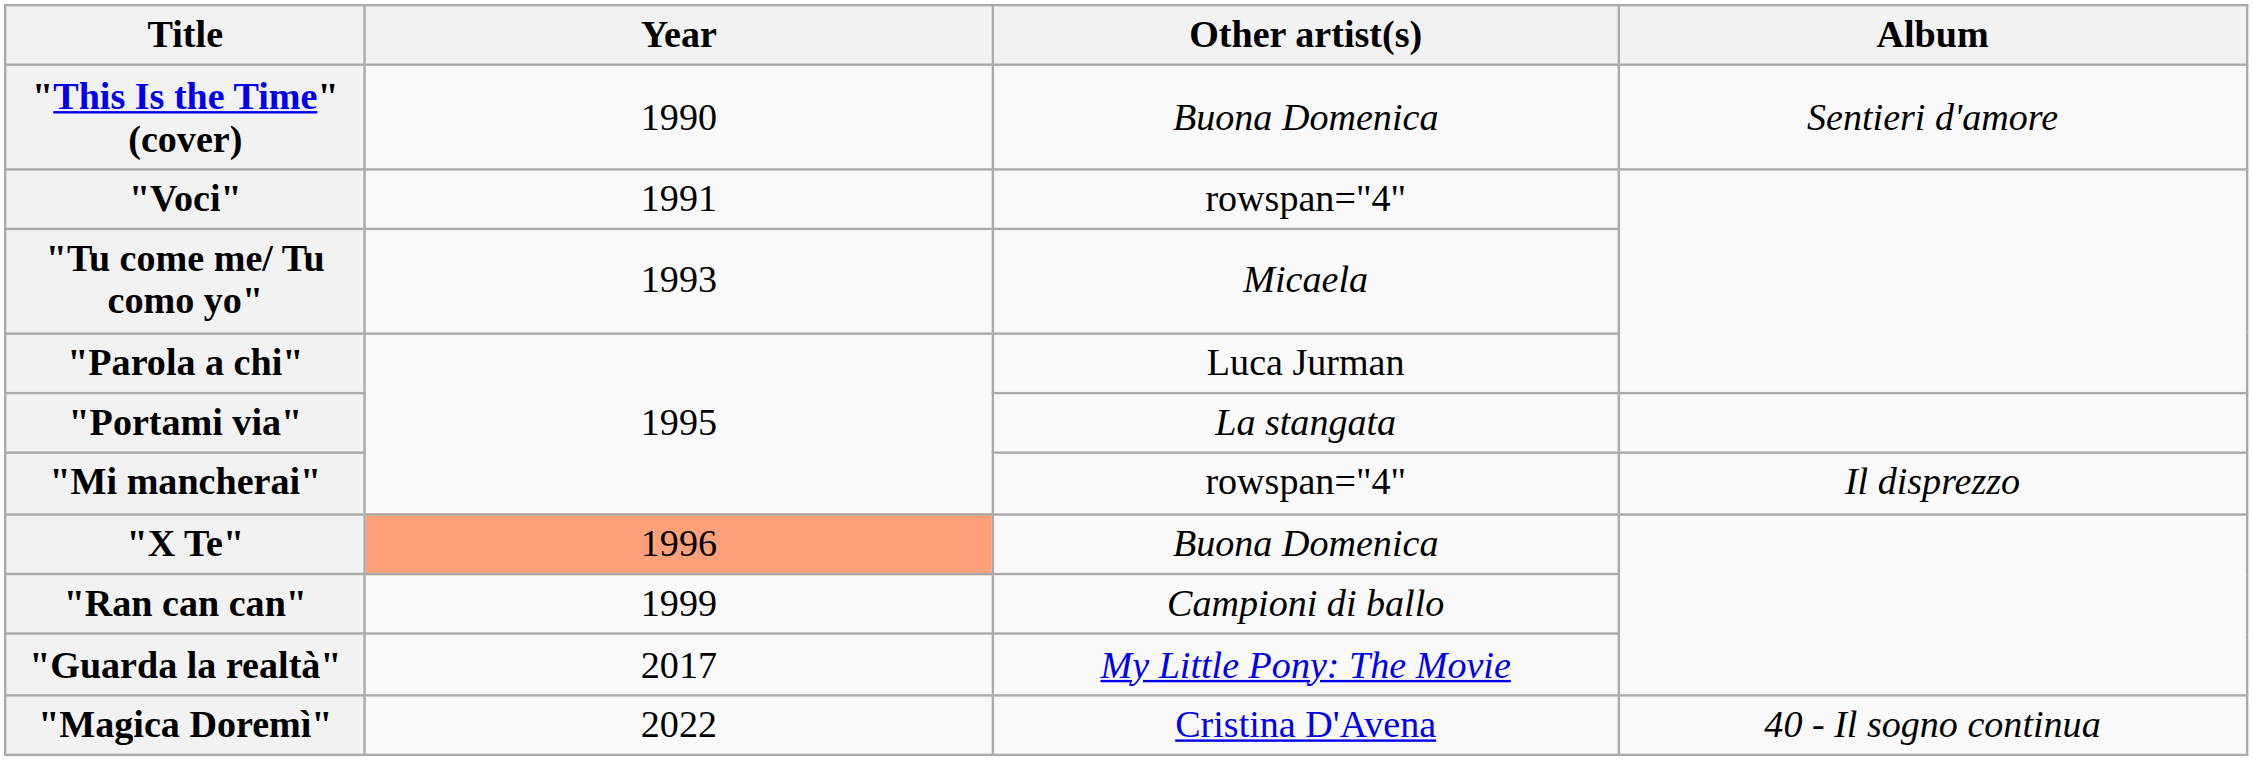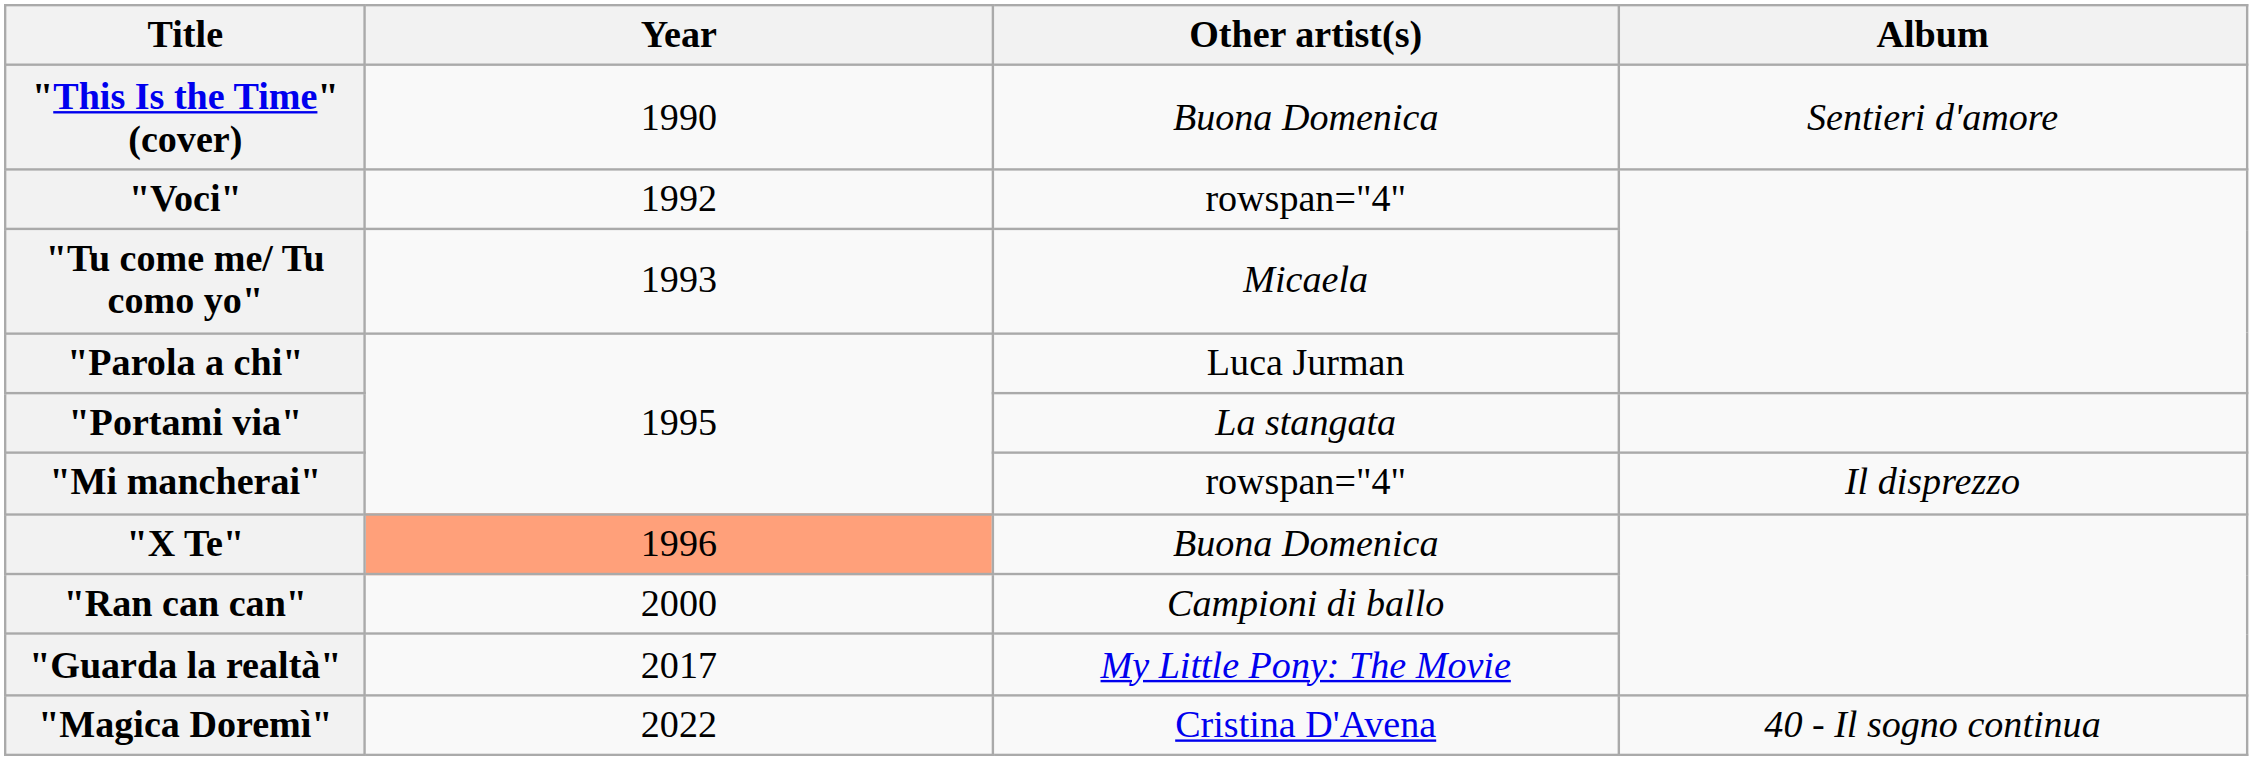(679, 198) 1991 -> (679, 198) 1992
(679, 603) 1999 -> (679, 603) 2000
